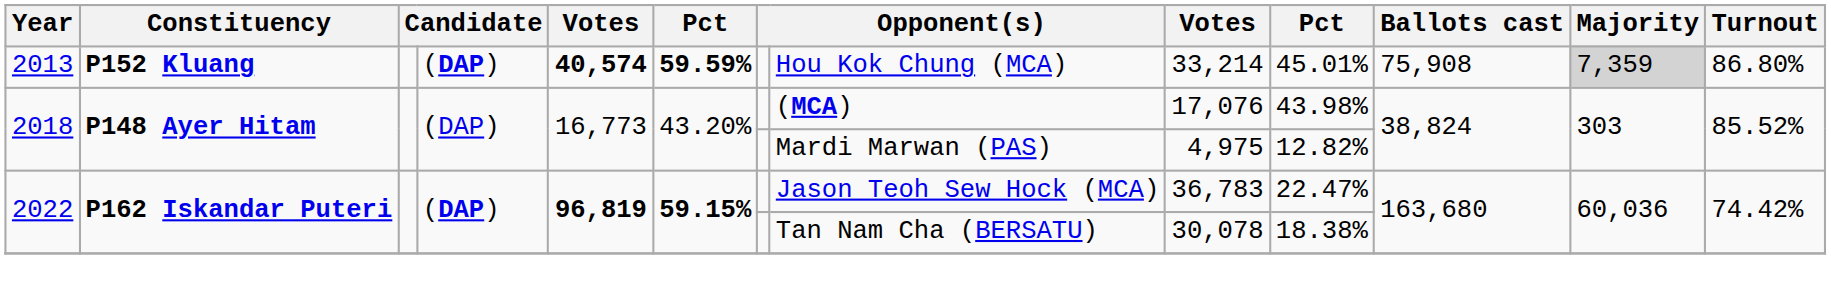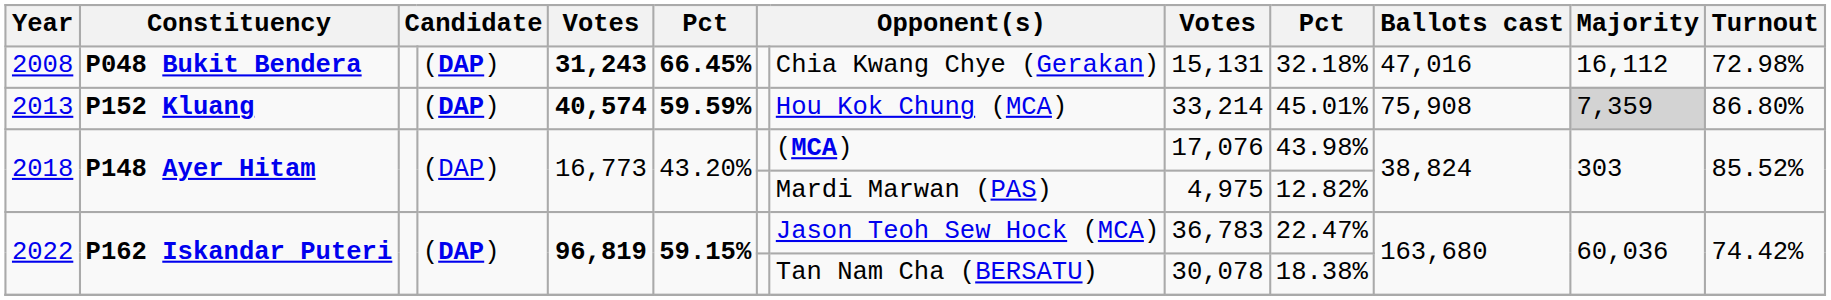+ row: (43, 67)
